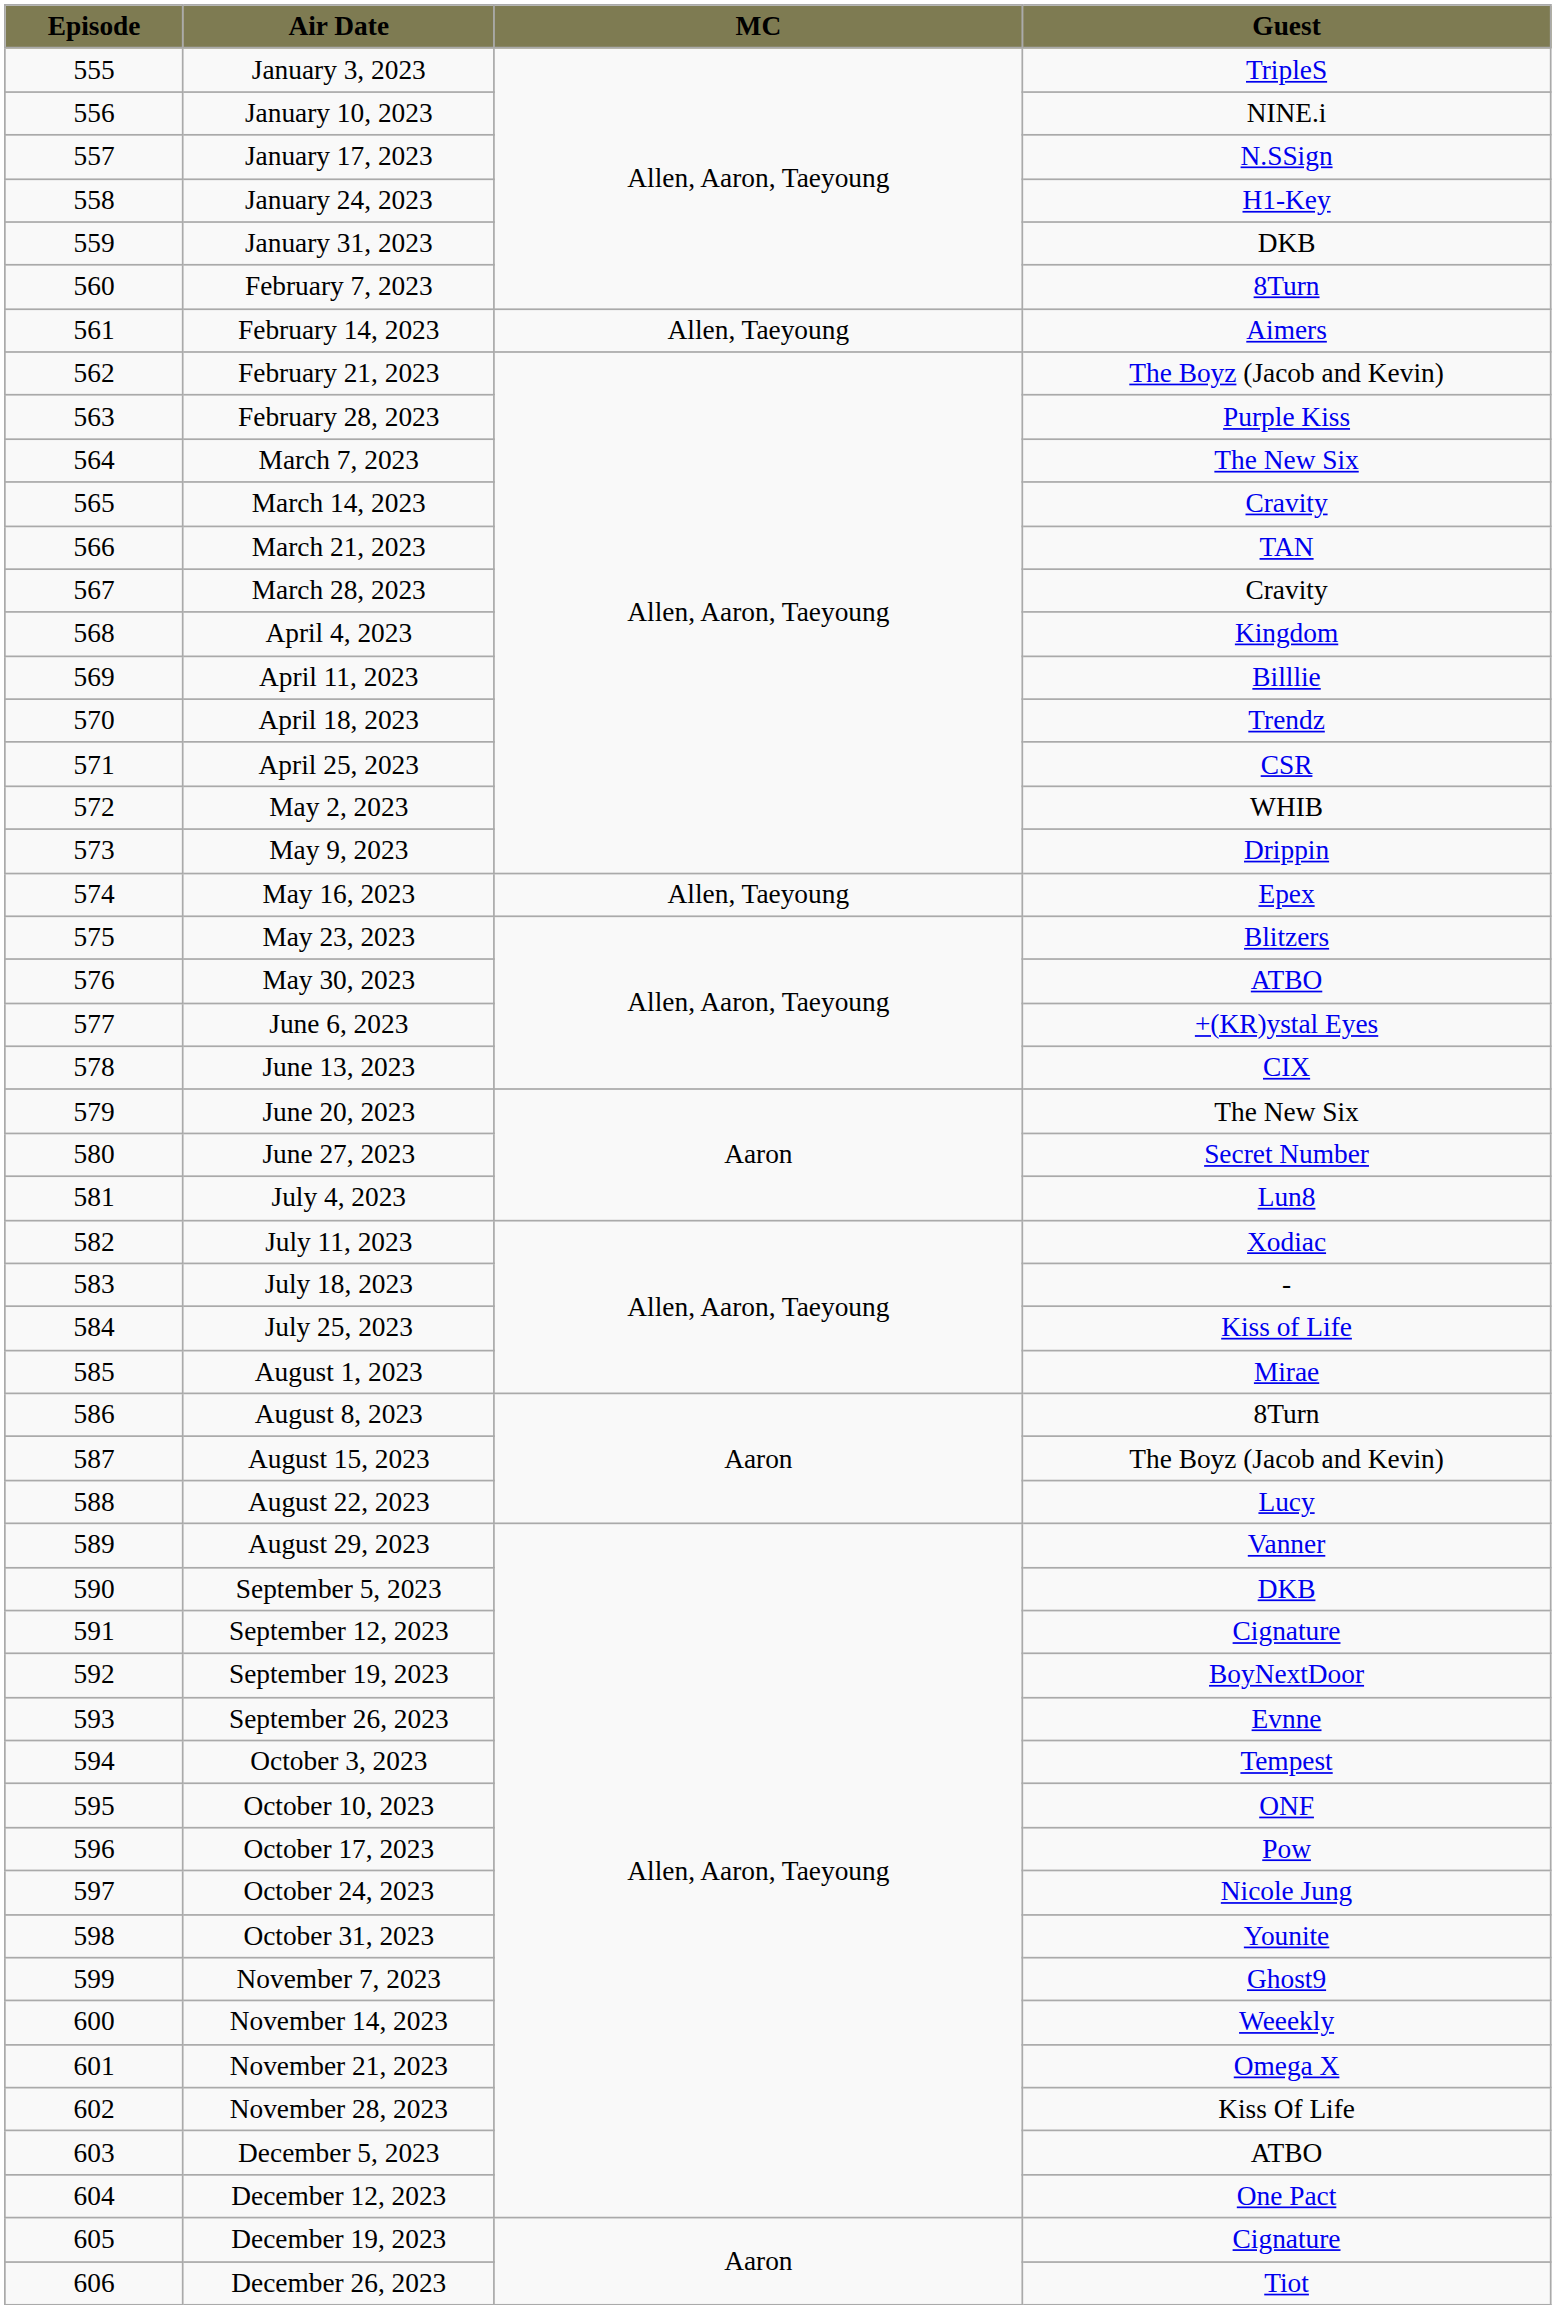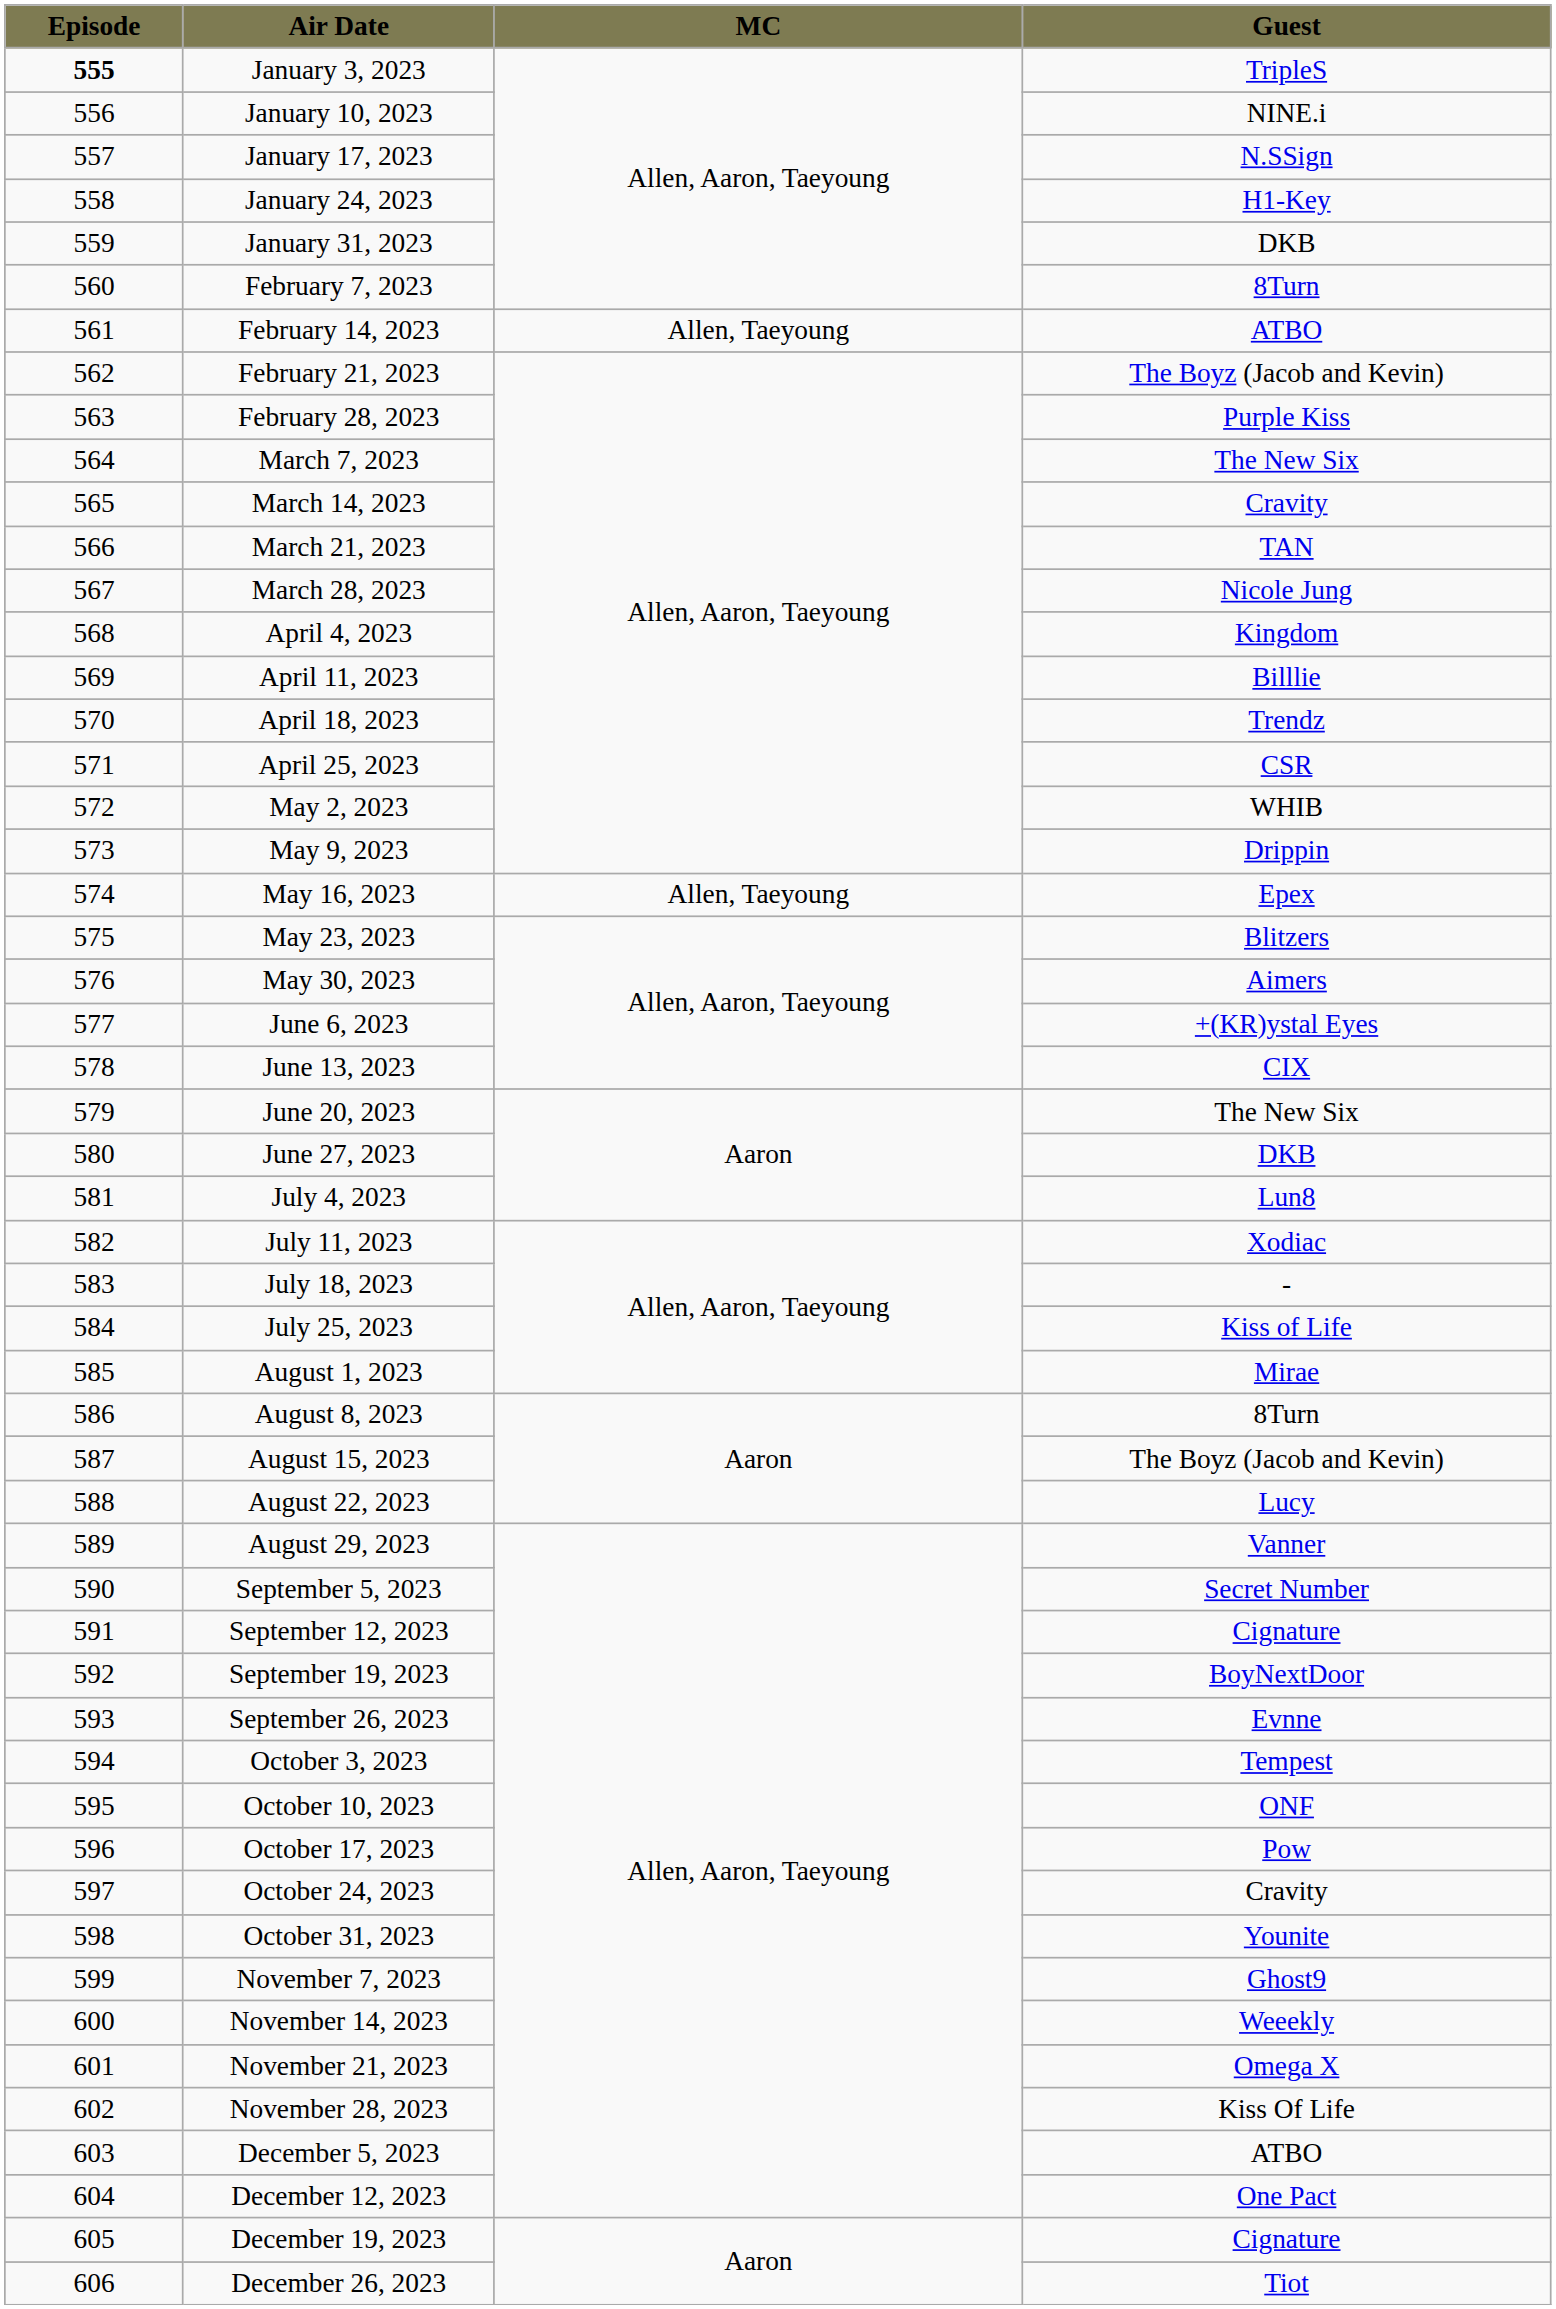(94, 69) normal -> (94, 69) bold
(1287, 329) Aimers -> (1287, 329) ATBO
(1287, 590) Cravity -> (1287, 590) Nicole Jung
(1287, 980) ATBO -> (1287, 980) Aimers
(1287, 1154) Secret Number -> (1287, 1154) DKB
(1287, 1588) DKB -> (1287, 1588) Secret Number
(1287, 1892) Nicole Jung -> (1287, 1892) Cravity
